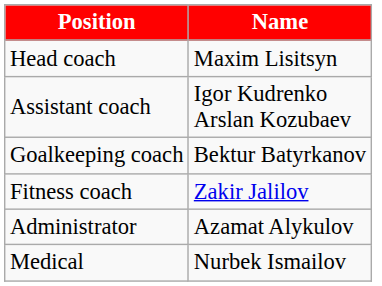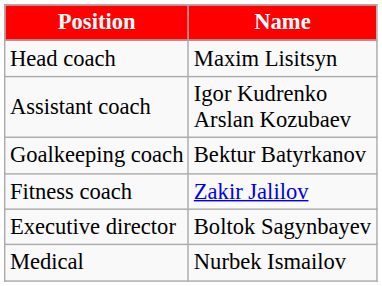+ row: (93, 226)
- row: (73, 226)
